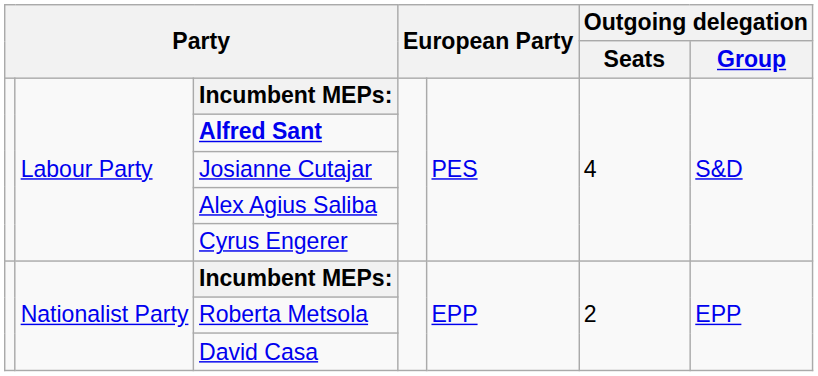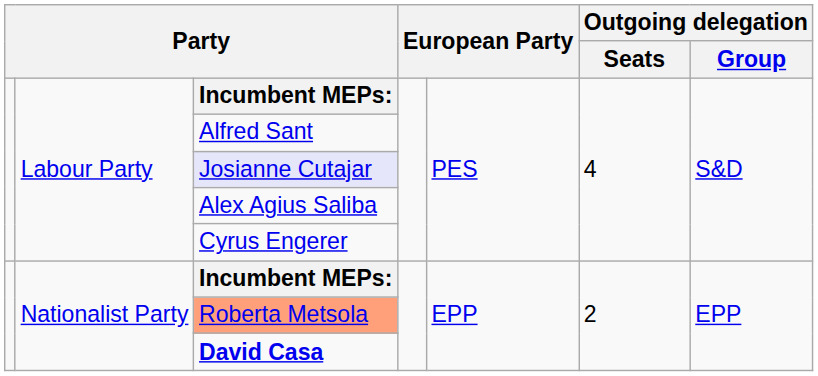(260, 132) bold -> (256, 132) normal
(285, 168) no background -> (285, 168) lavender background
(284, 315) no background -> (284, 315) lightsalmon background
(259, 351) normal -> (261, 351) bold
